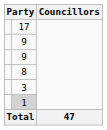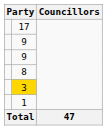(24, 87) no background -> (24, 87) gold background
(24, 102) lightgrey background -> (24, 102) no background
